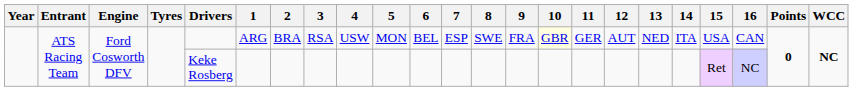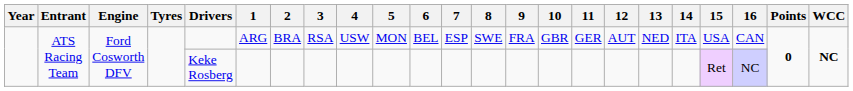(555, 38) lightyellow background -> (555, 38) no background
